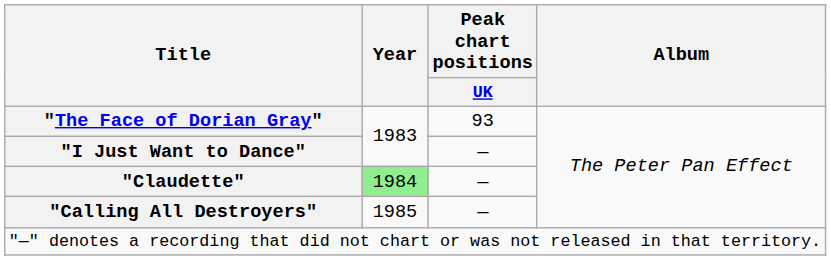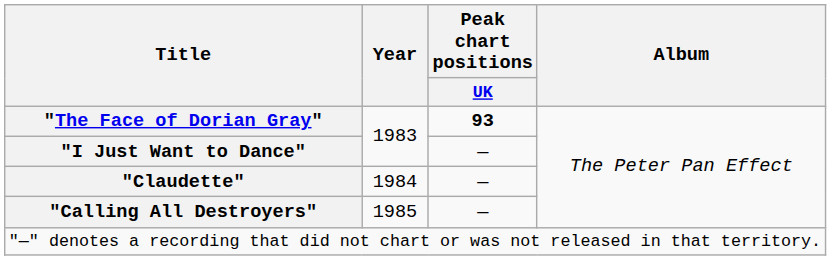(483, 121) normal -> (483, 121) bold
(395, 182) lightgreen background -> (395, 182) no background
